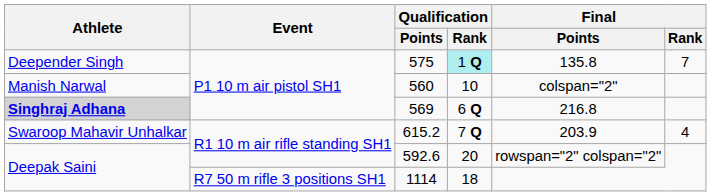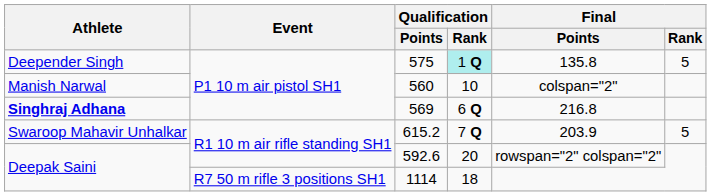(685, 62) 7 -> (685, 62) 5
(67, 109) lightgrey background -> (67, 109) no background
(685, 132) 4 -> (685, 132) 5
